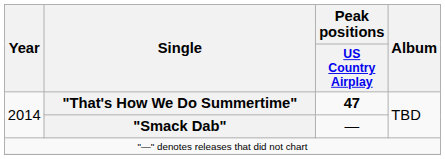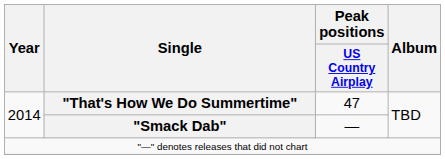(352, 103) bold -> (352, 103) normal
